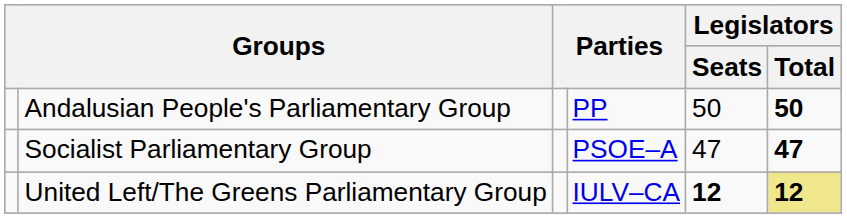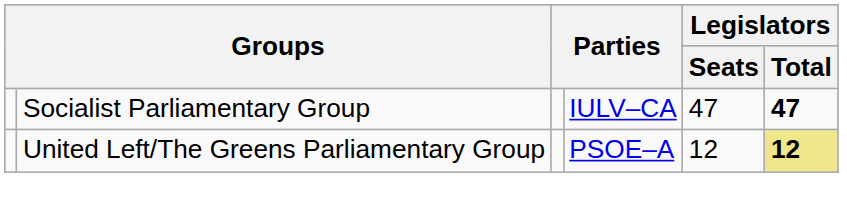- row: (268, 108)
(625, 150) PSOE–A -> (623, 108) IULV–CA
(626, 191) IULV–CA -> (622, 150) PSOE–A
(707, 191) bold -> (703, 150) normal
